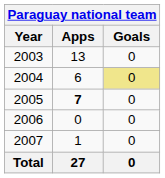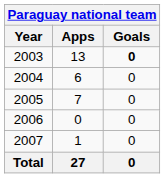(132, 57) normal -> (132, 57) bold
(132, 78) khaki background -> (132, 78) no background
(78, 99) bold -> (78, 99) normal
